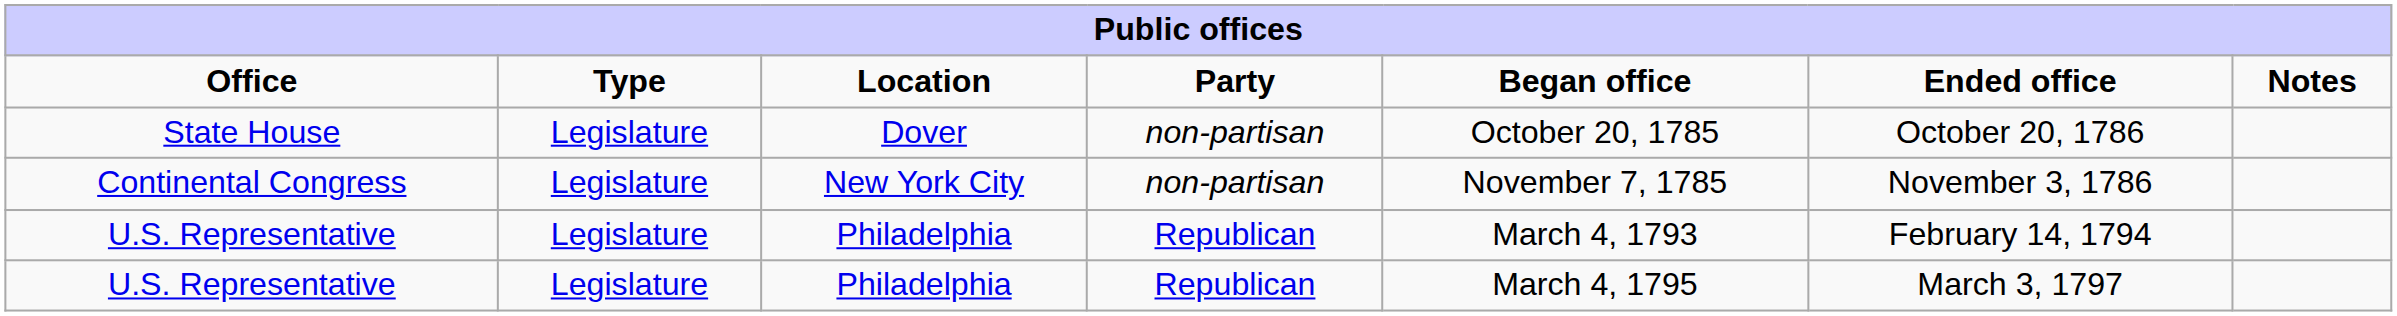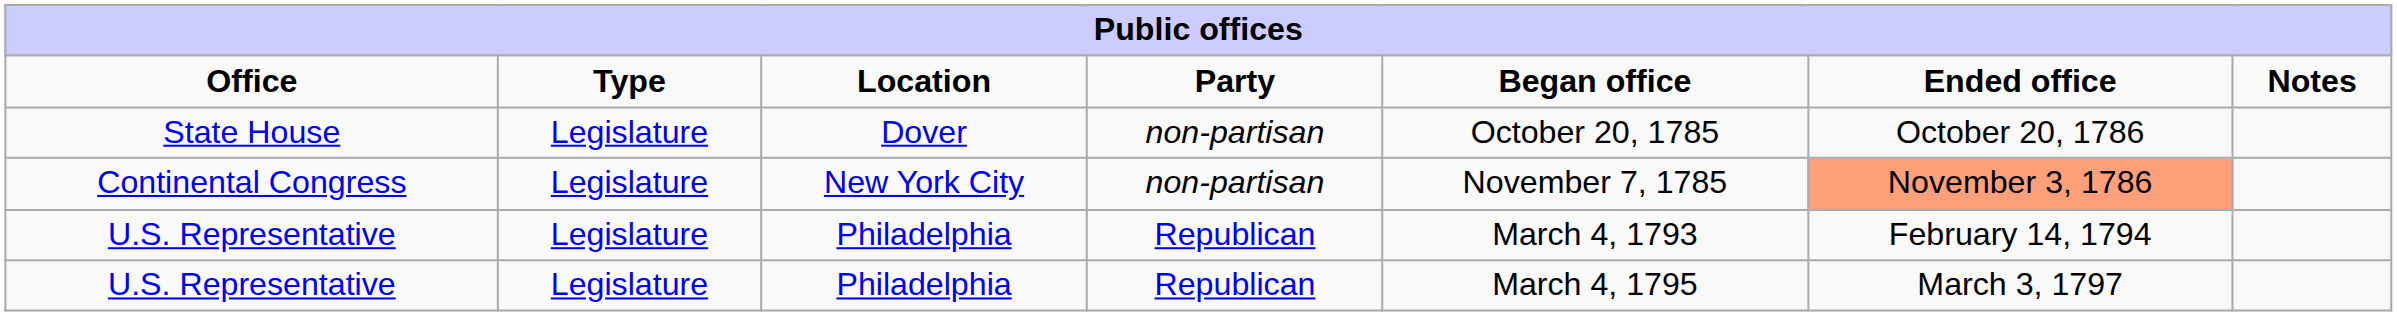(2020, 183) no background -> (2020, 183) lightsalmon background
